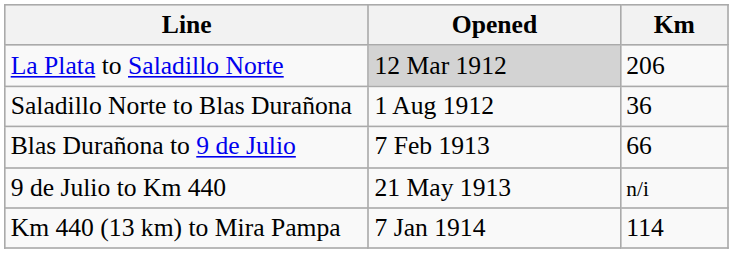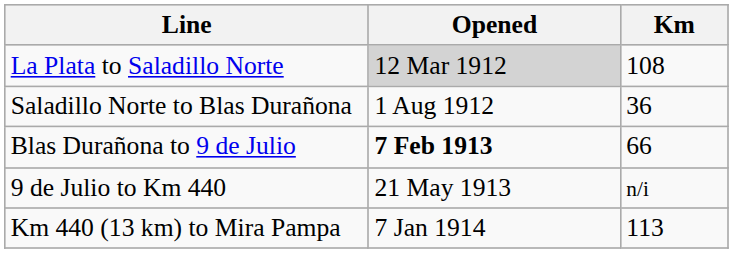(646, 65) 206 -> (646, 65) 108
(432, 146) normal -> (434, 146) bold
(645, 227) 114 -> (645, 227) 113
